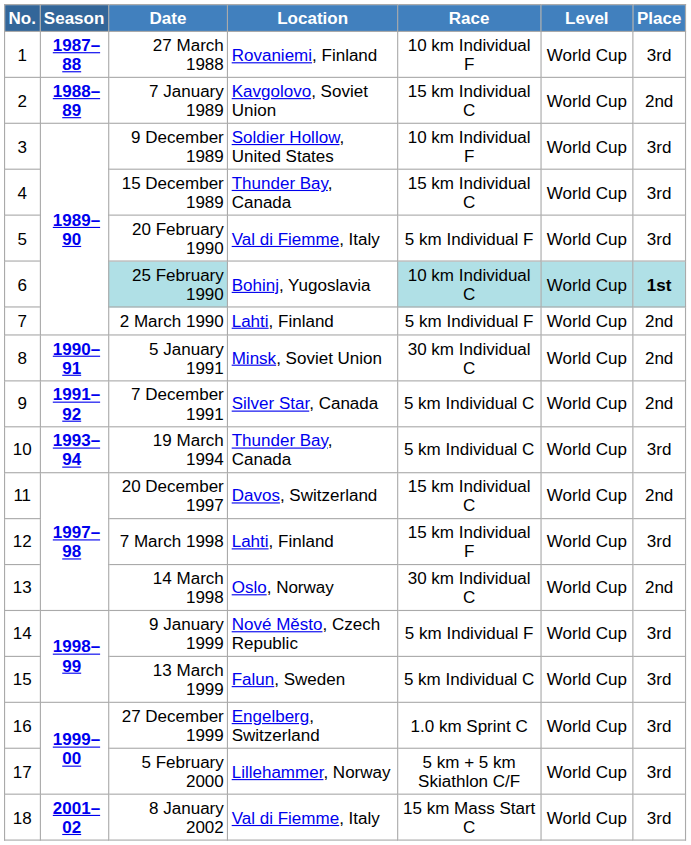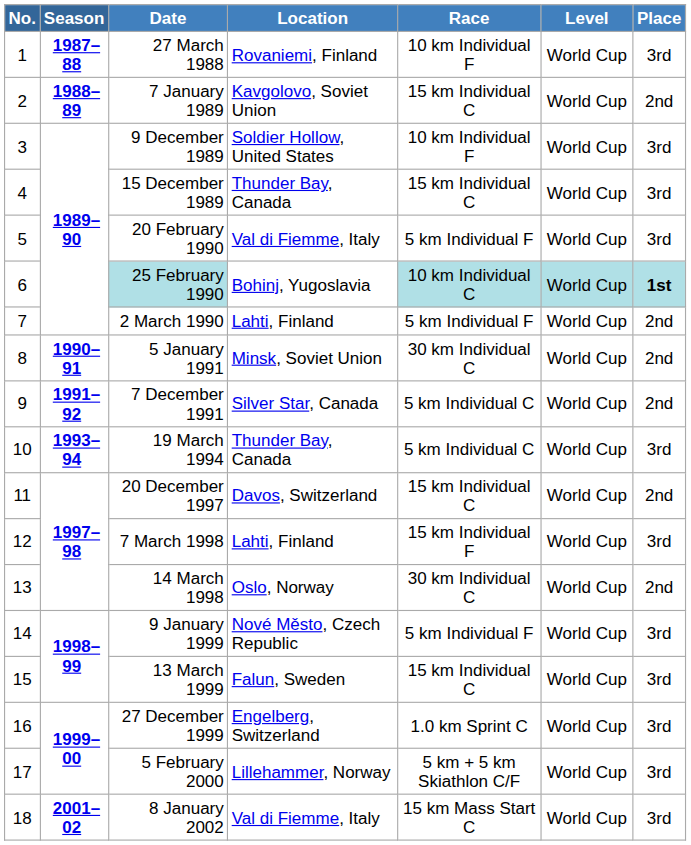(469, 680) 5 km Individual C -> (469, 680) 15 km Individual C
